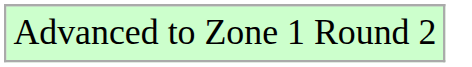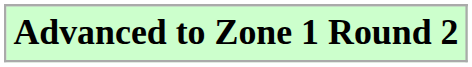(225, 32) normal -> (236, 32) bold
